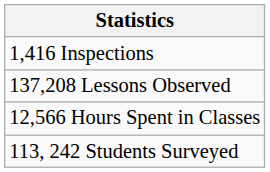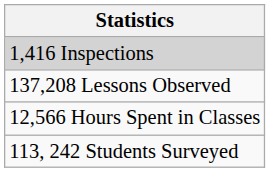(82, 53) no background -> (82, 53) lightgrey background
